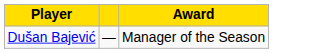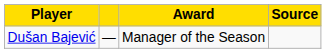+ column: (295, 15)
